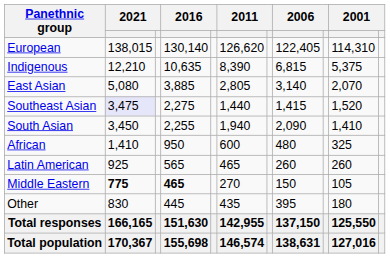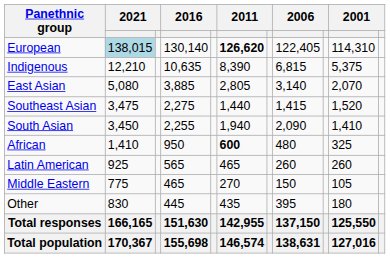(130, 47) no background -> (130, 47) lightblue background
(242, 47) normal -> (242, 47) bold
(123, 106) lavender background -> (123, 106) no background
(230, 145) normal -> (230, 145) bold
(118, 184) bold -> (118, 184) normal
(174, 184) bold -> (174, 184) normal
